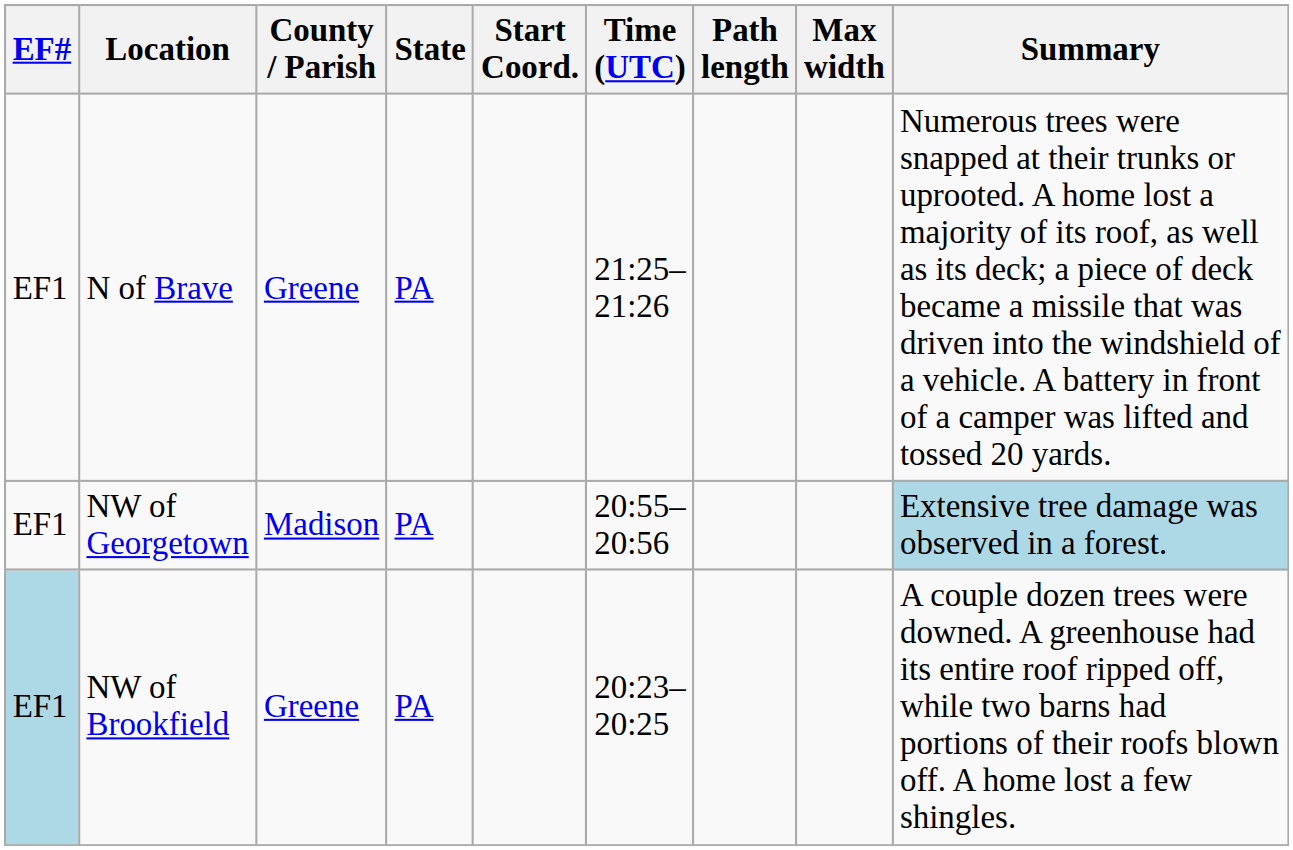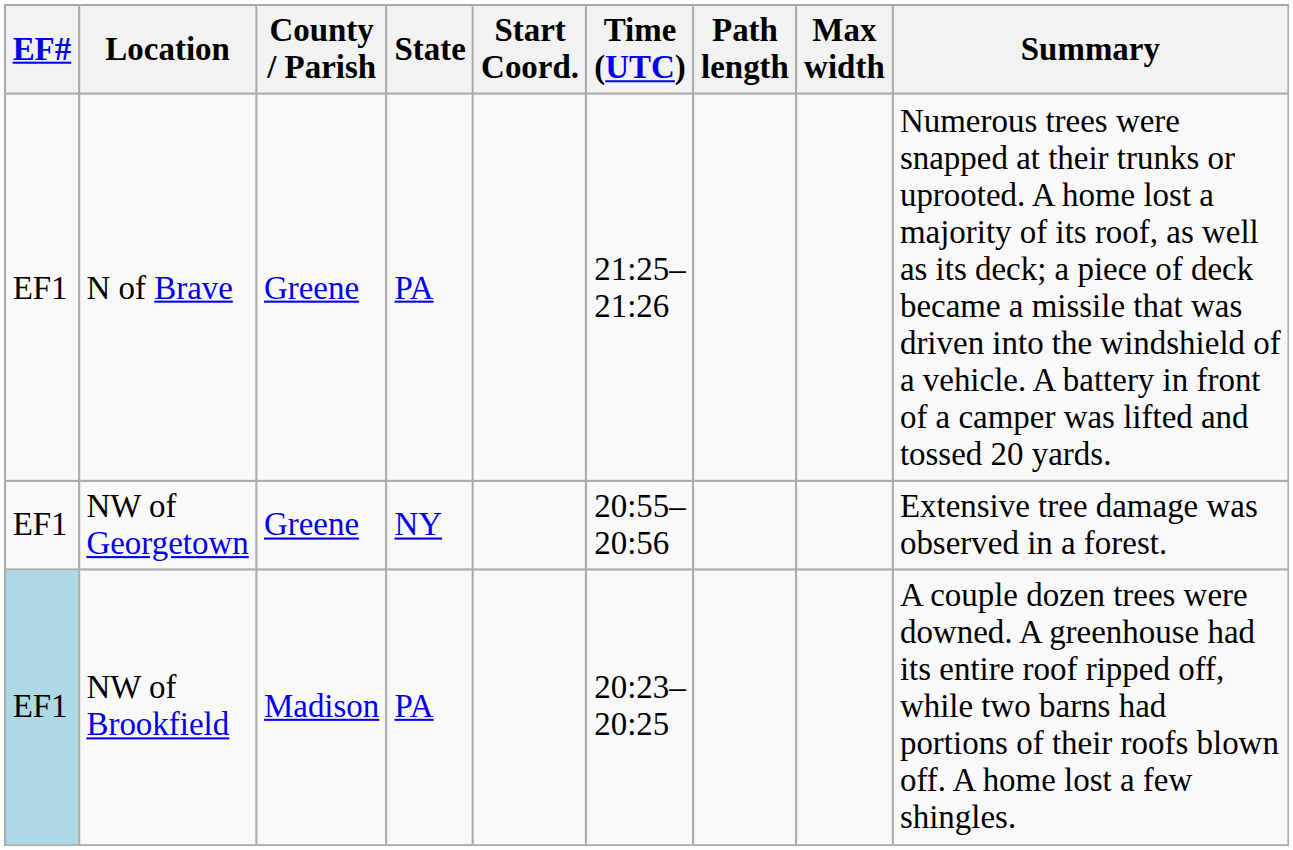(322, 524) Madison -> (312, 524) Greene
(414, 524) PA -> (418, 524) NY
(1079, 524) lightblue background -> (1079, 524) no background
(312, 706) Greene -> (322, 706) Madison
